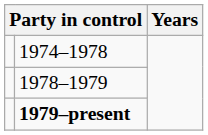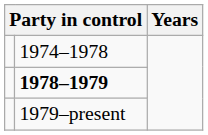(63, 82) normal -> (64, 82) bold
(75, 113) bold -> (73, 113) normal
